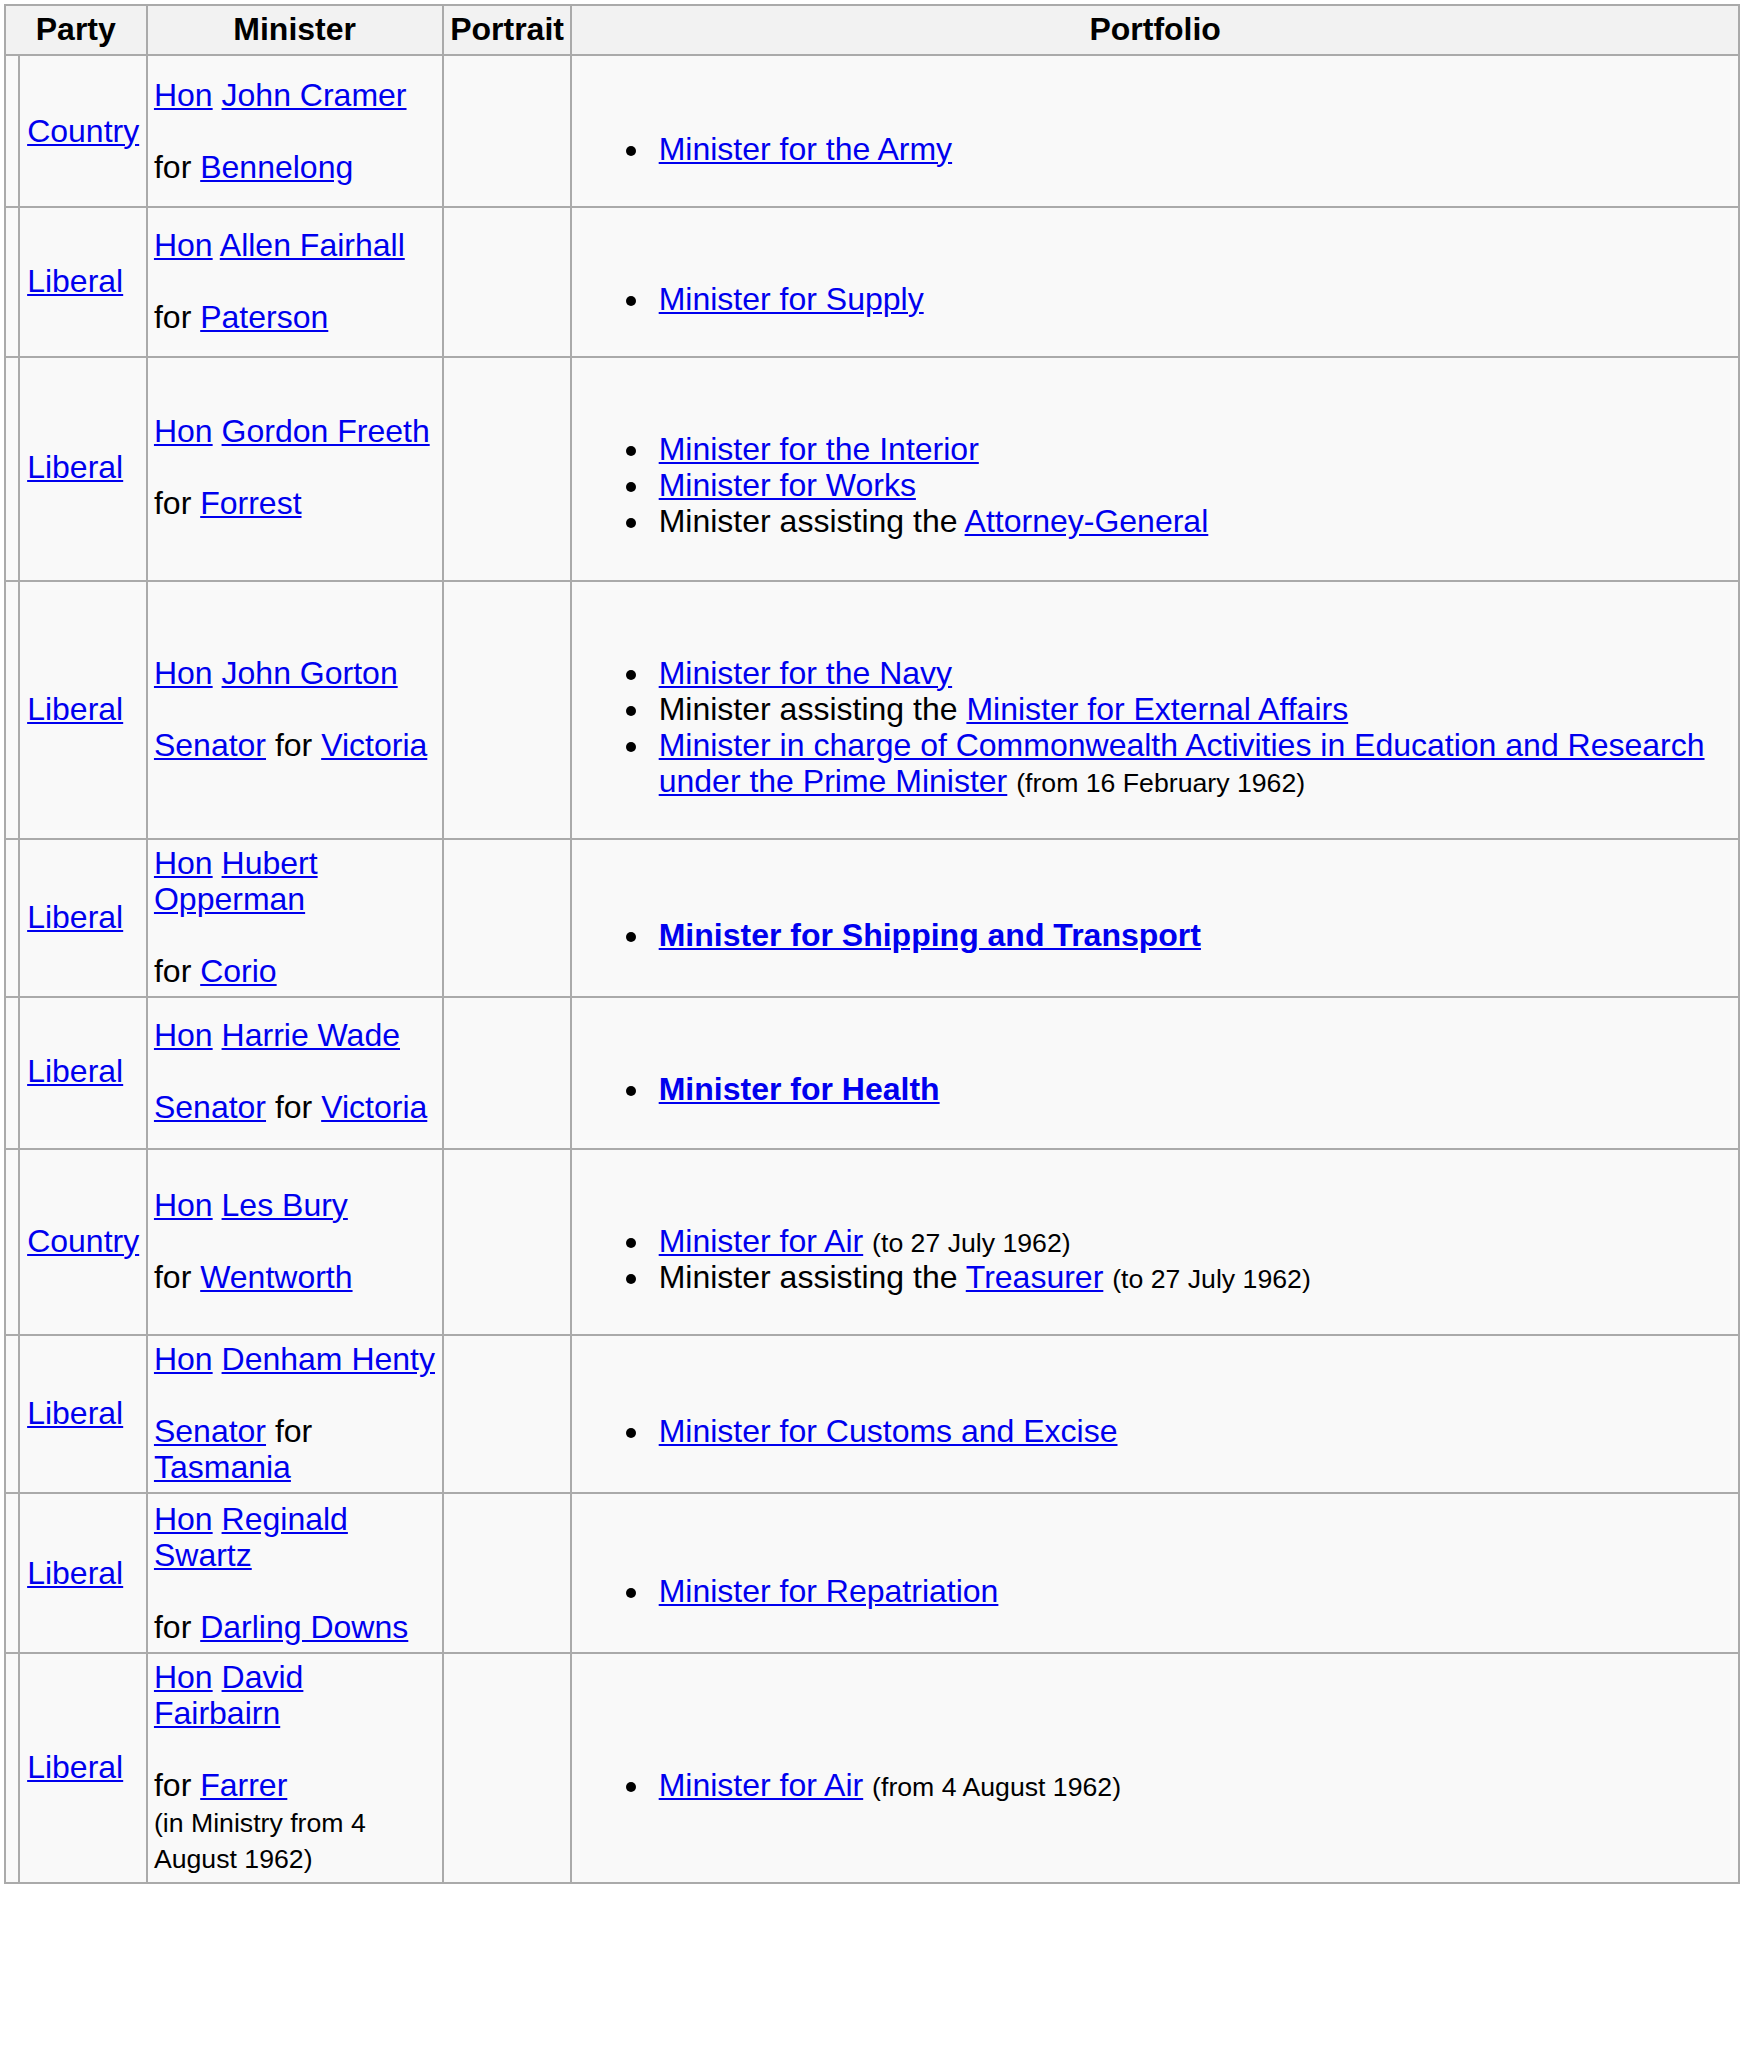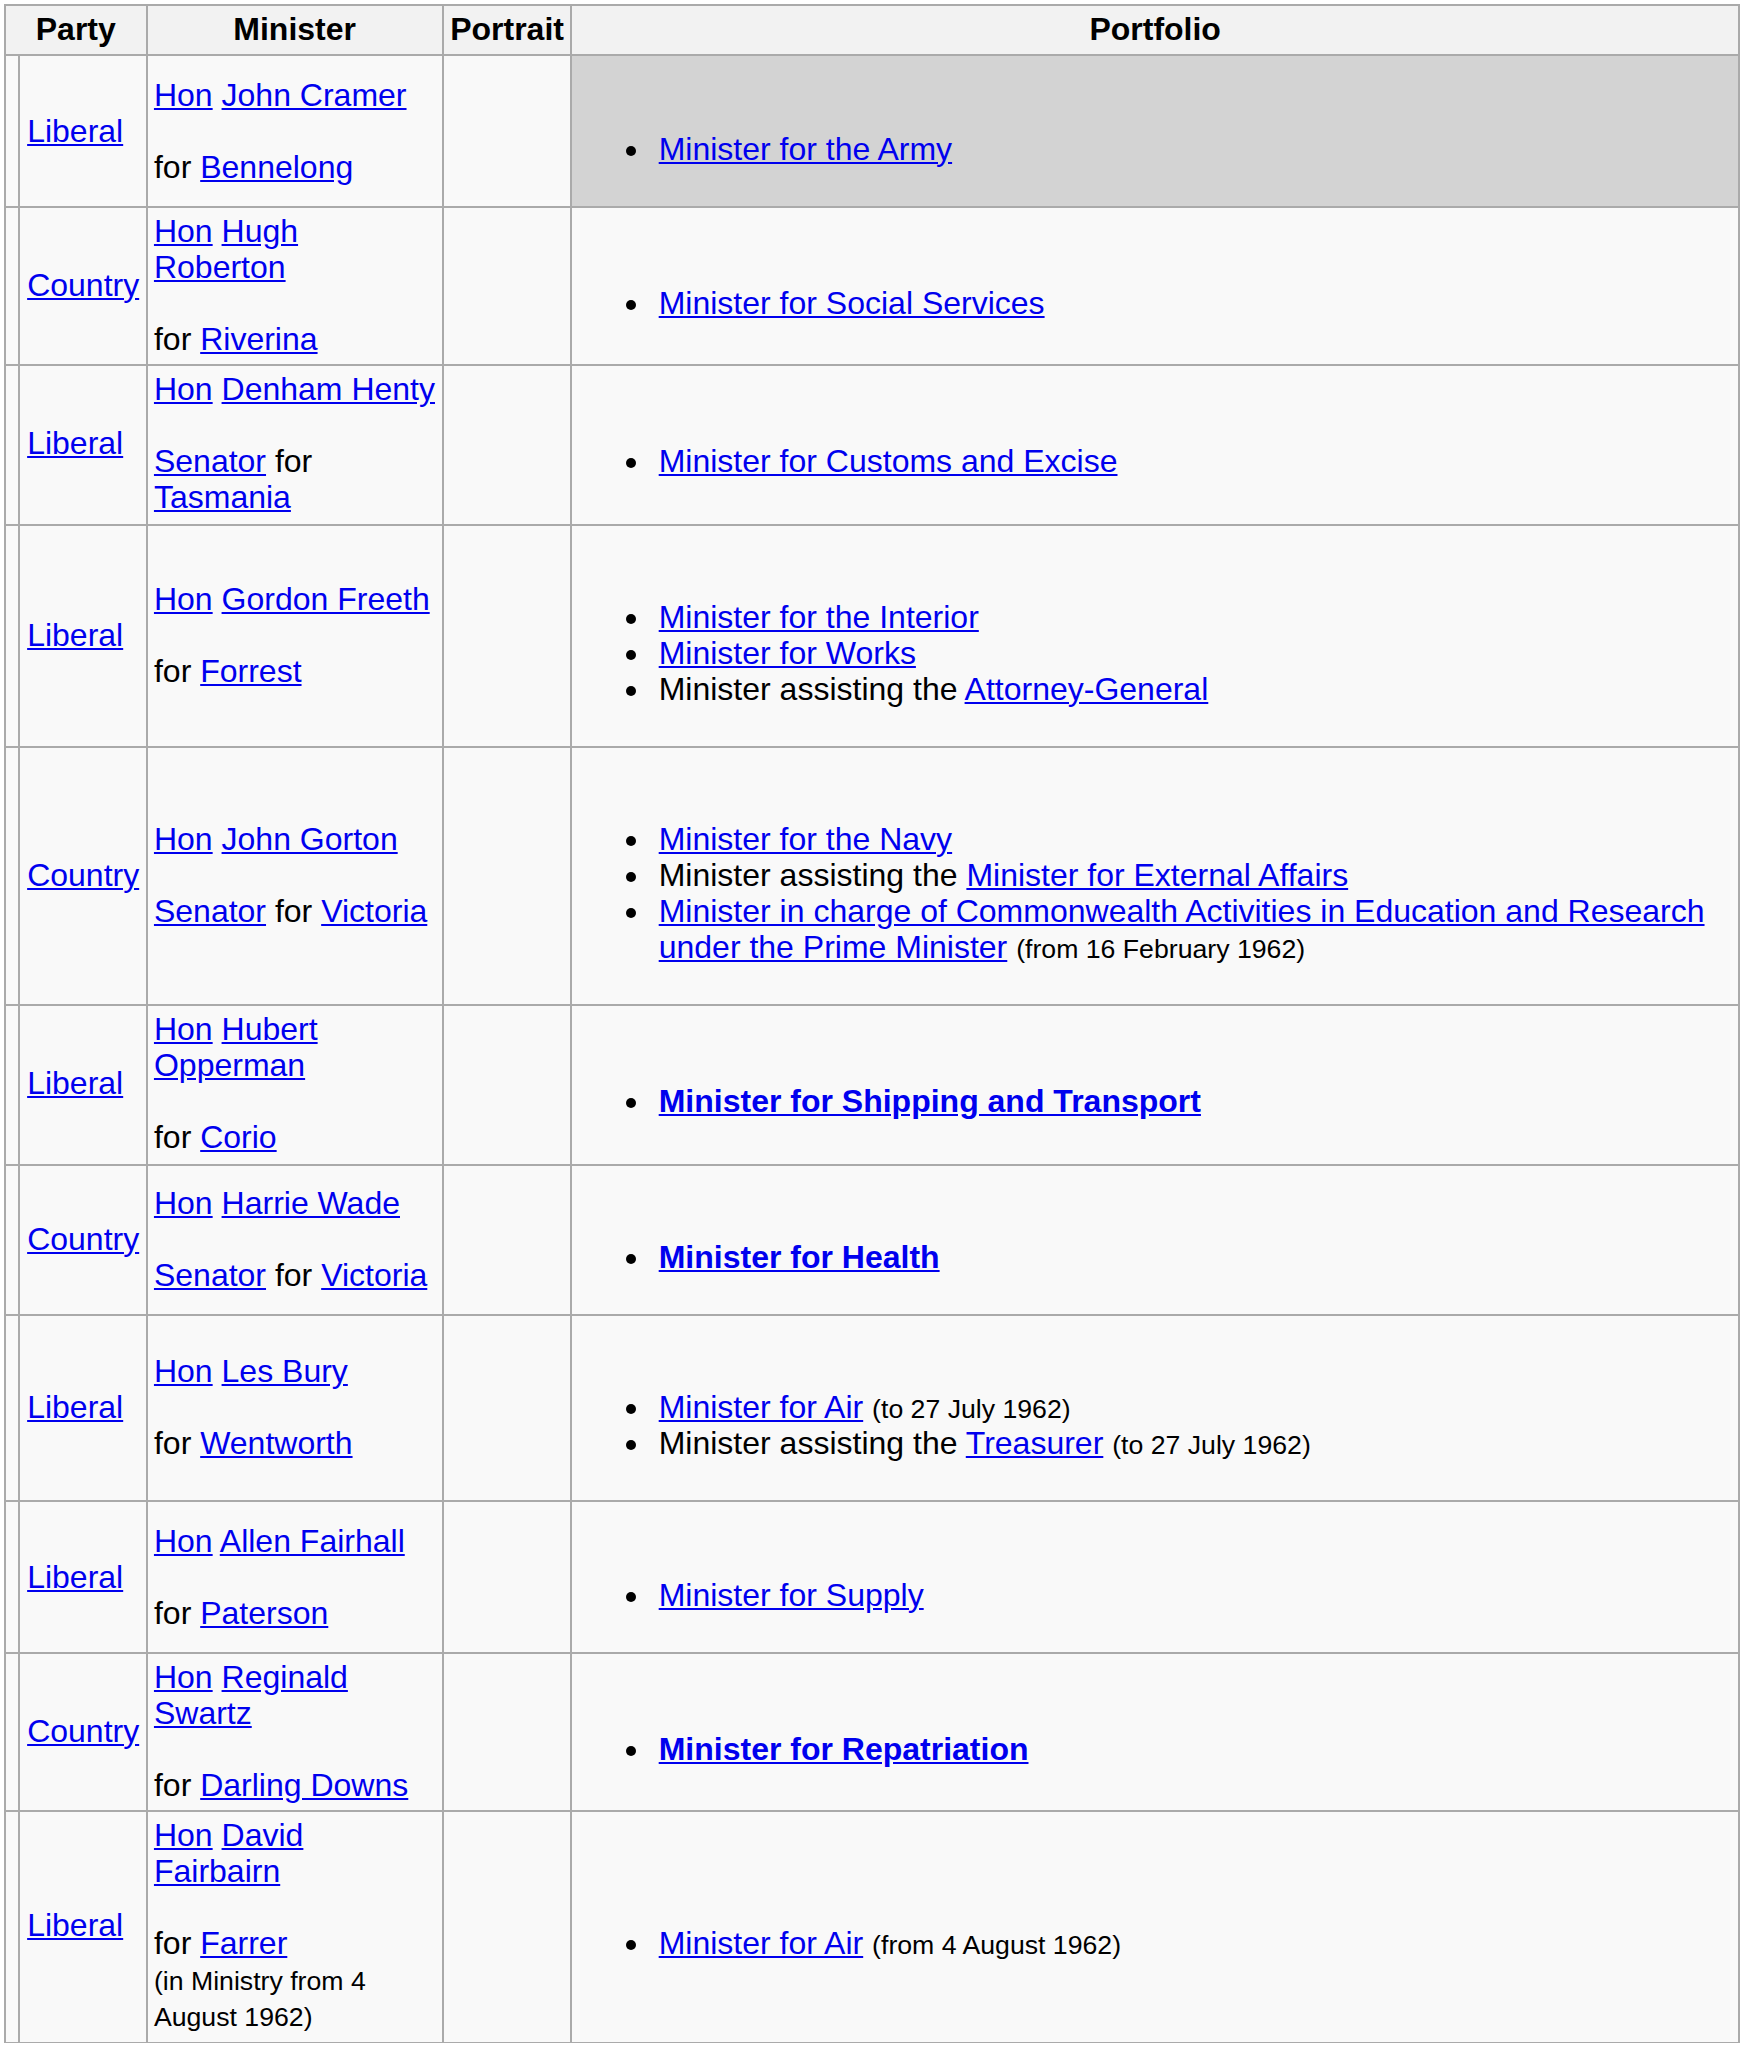(83, 130) Country -> (75, 130) Liberal
(1155, 149) no background -> (1155, 149) lightgrey background
+ row: (236, 285)
rows swapped: (294, 1413) <-> (279, 281)
(75, 708) Liberal -> (83, 875) Country
(75, 1072) Liberal -> (83, 1239) Country
(83, 1241) Country -> (75, 1407) Liberal
(75, 1572) Liberal -> (83, 1731) Country
(1155, 1591) normal -> (1155, 1750) bold
